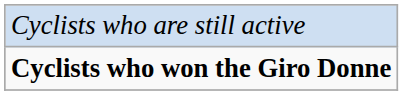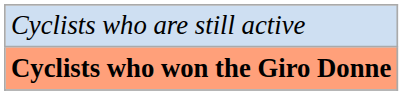(201, 68) no background -> (201, 68) lightsalmon background
